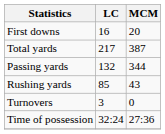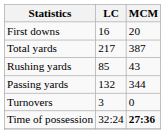rows swapped: (39, 84) <-> (38, 66)
(142, 119) normal -> (142, 119) bold
